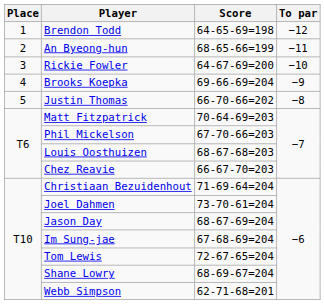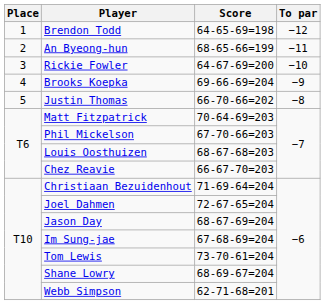(235, 204) 73-70-61=204 -> (235, 204) 72-67-65=204
(235, 256) 72-67-65=204 -> (235, 256) 73-70-61=204
